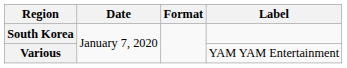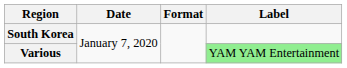(274, 53) no background -> (274, 53) lightgreen background
